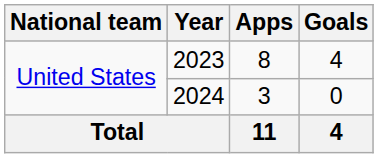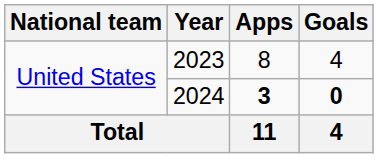(264, 96) normal -> (264, 96) bold
(336, 96) normal -> (336, 96) bold
